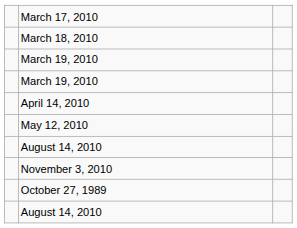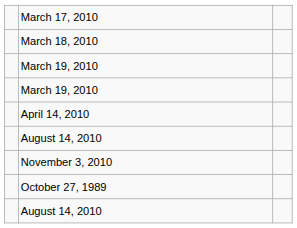- row: (11, 125)
